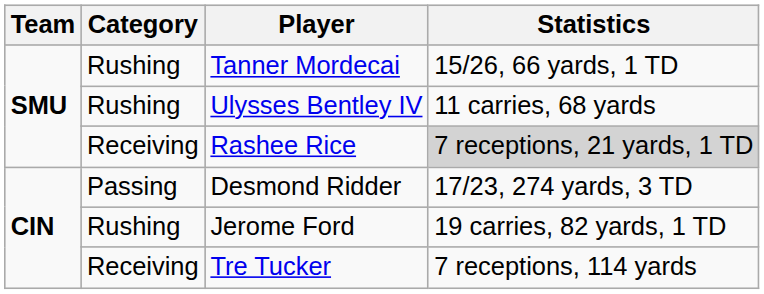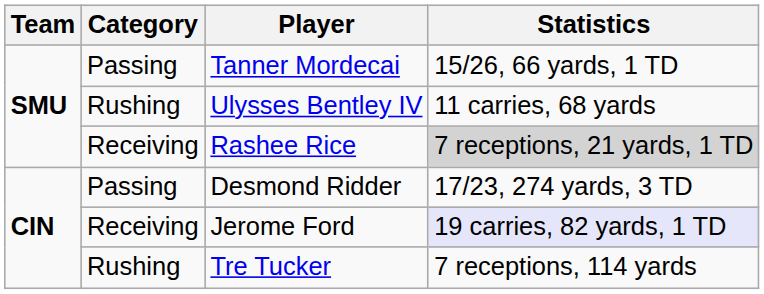(134, 65) Rushing -> (132, 65) Passing
(134, 226) Rushing -> (143, 226) Receiving
(580, 226) no background -> (580, 226) lavender background
(143, 267) Receiving -> (134, 267) Rushing
